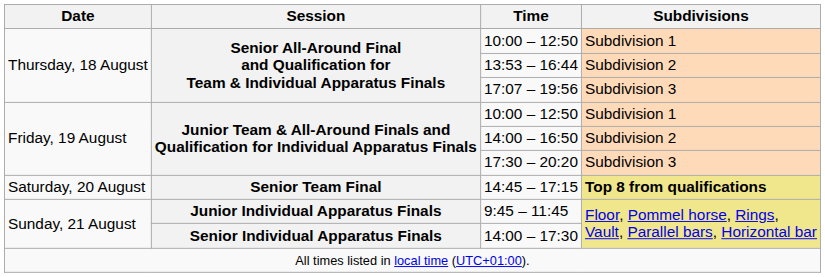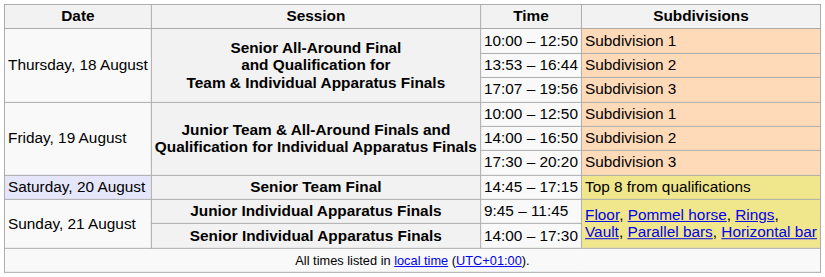(77, 187) no background -> (77, 187) lavender background
(676, 187) bold -> (668, 187) normal
